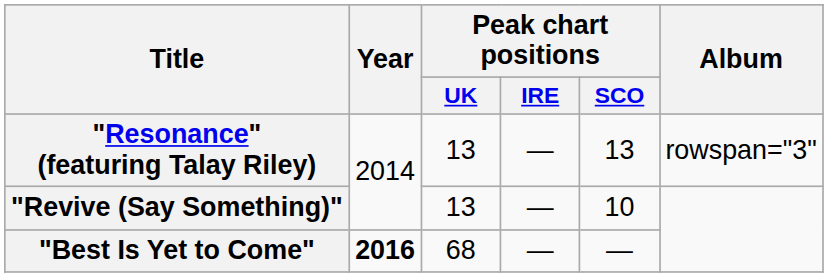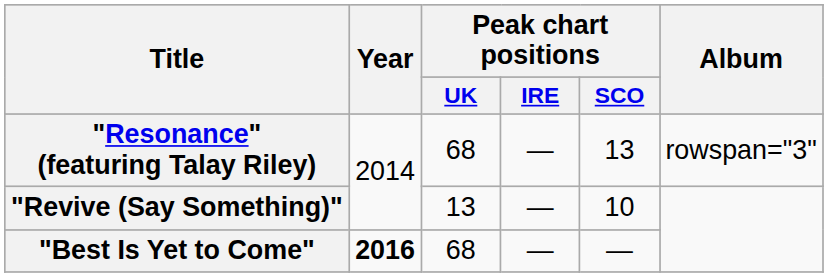(461, 149) 13 -> (461, 149) 68
